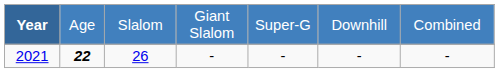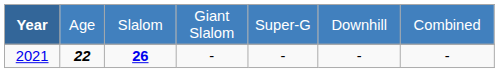(140, 56) normal -> (140, 56) bold
